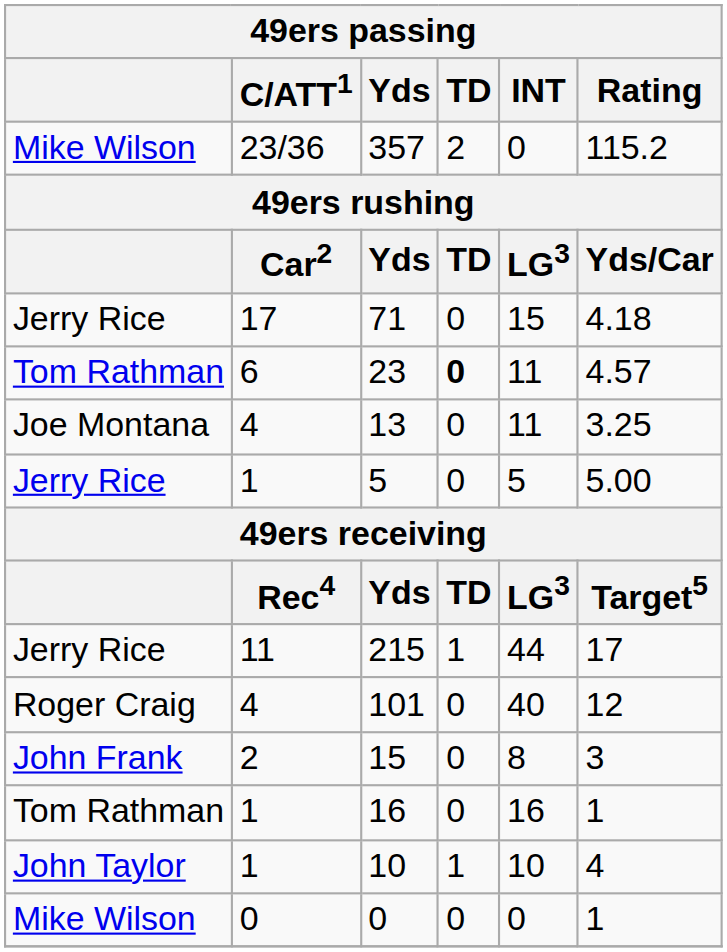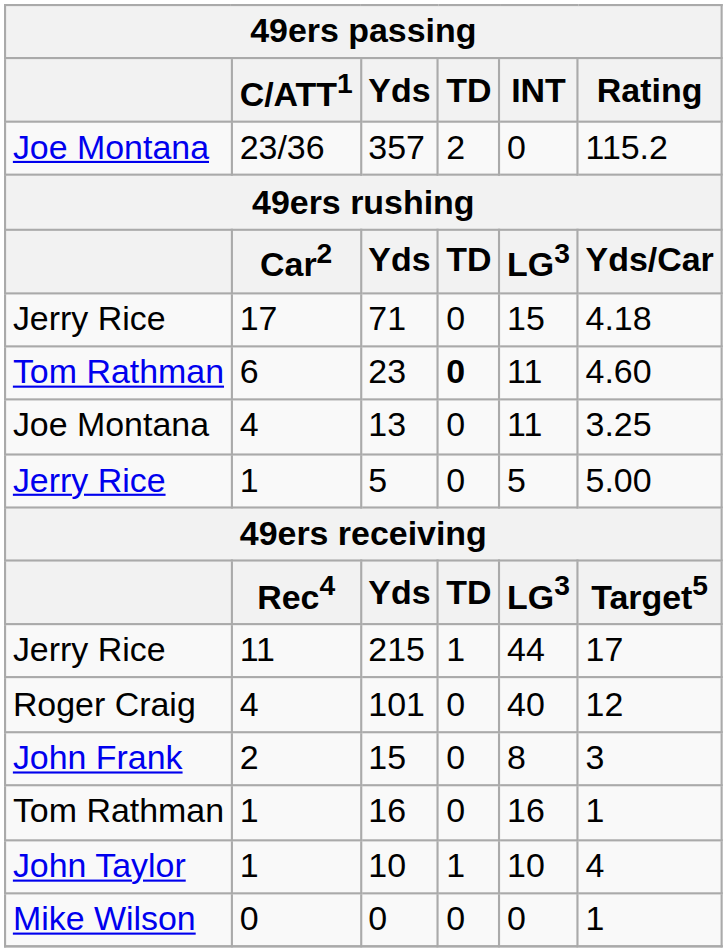(104, 148) Mike Wilson -> (111, 148) Joe Montana
(619, 372) 4.57 -> (619, 372) 4.60
